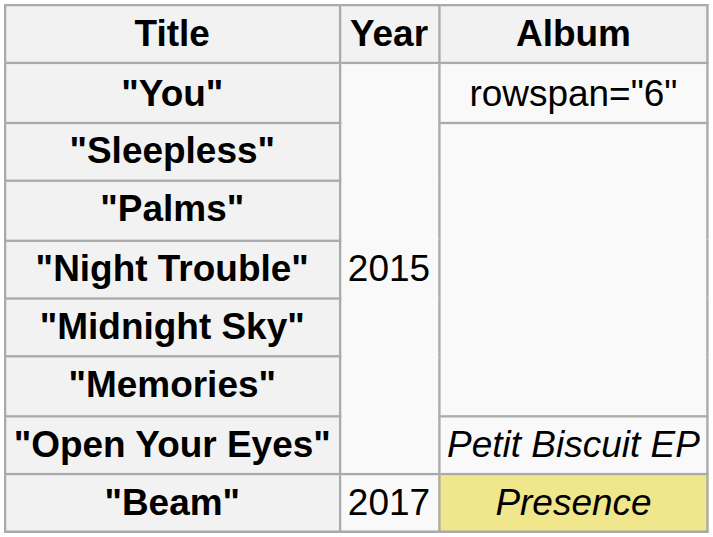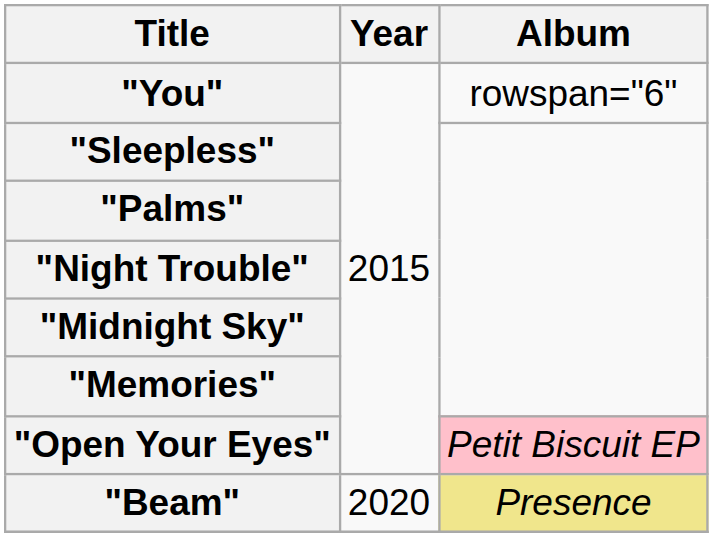(573, 444) no background -> (573, 444) pink background
(389, 502) 2017 -> (389, 502) 2020
